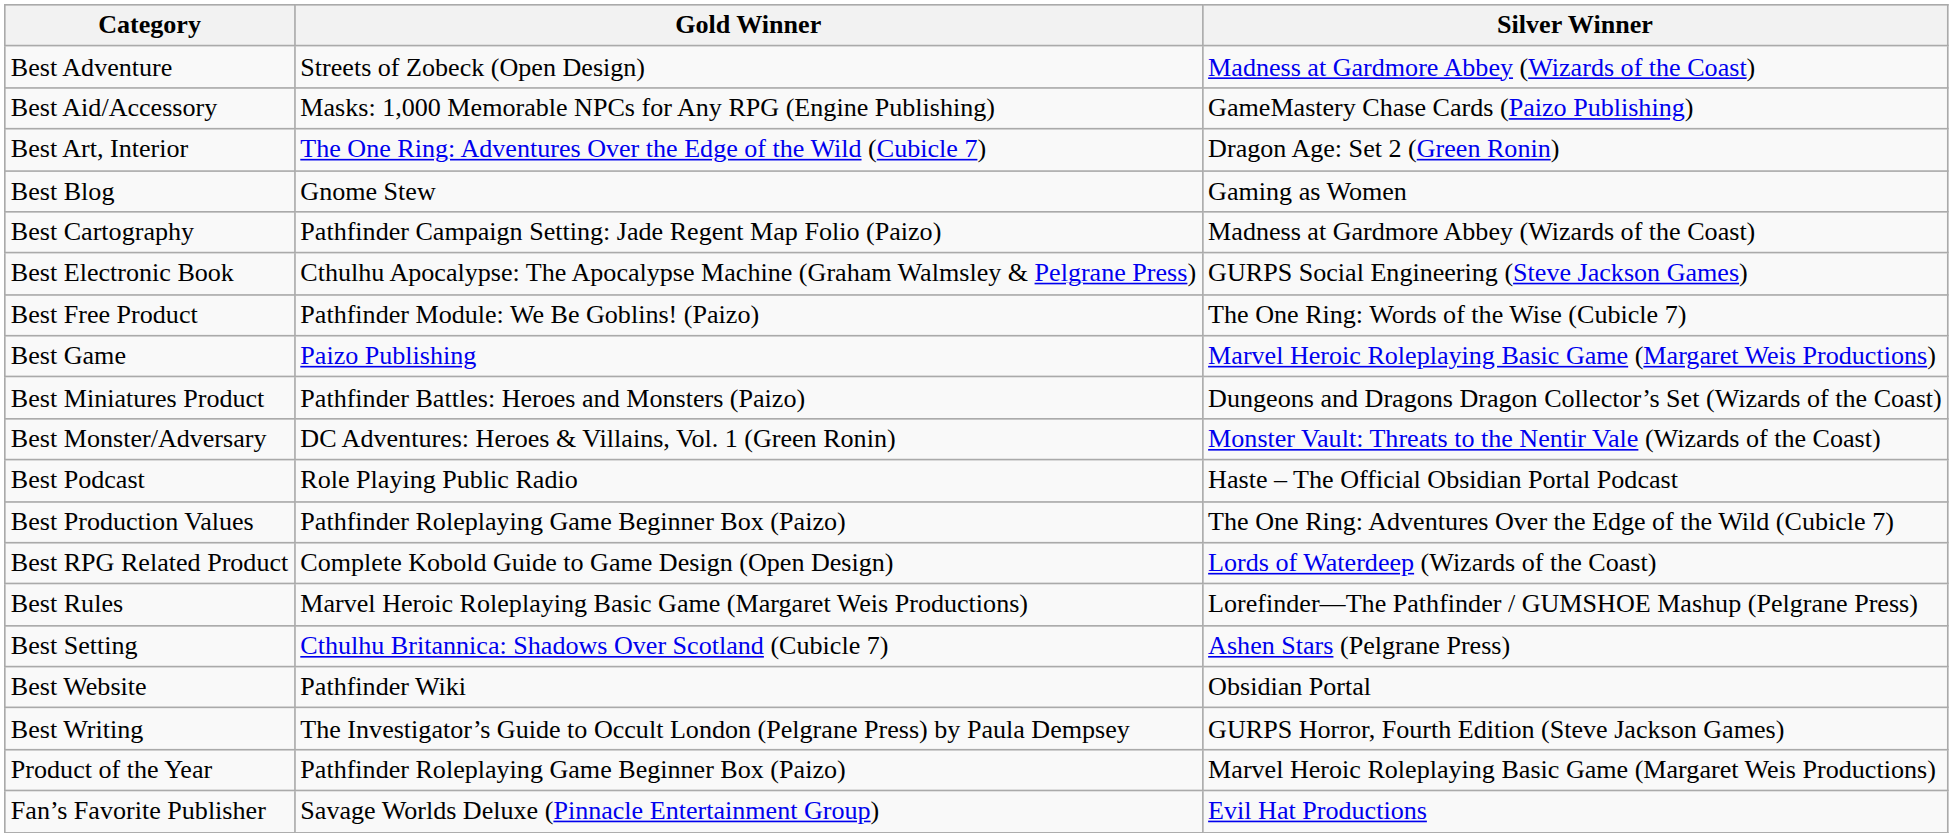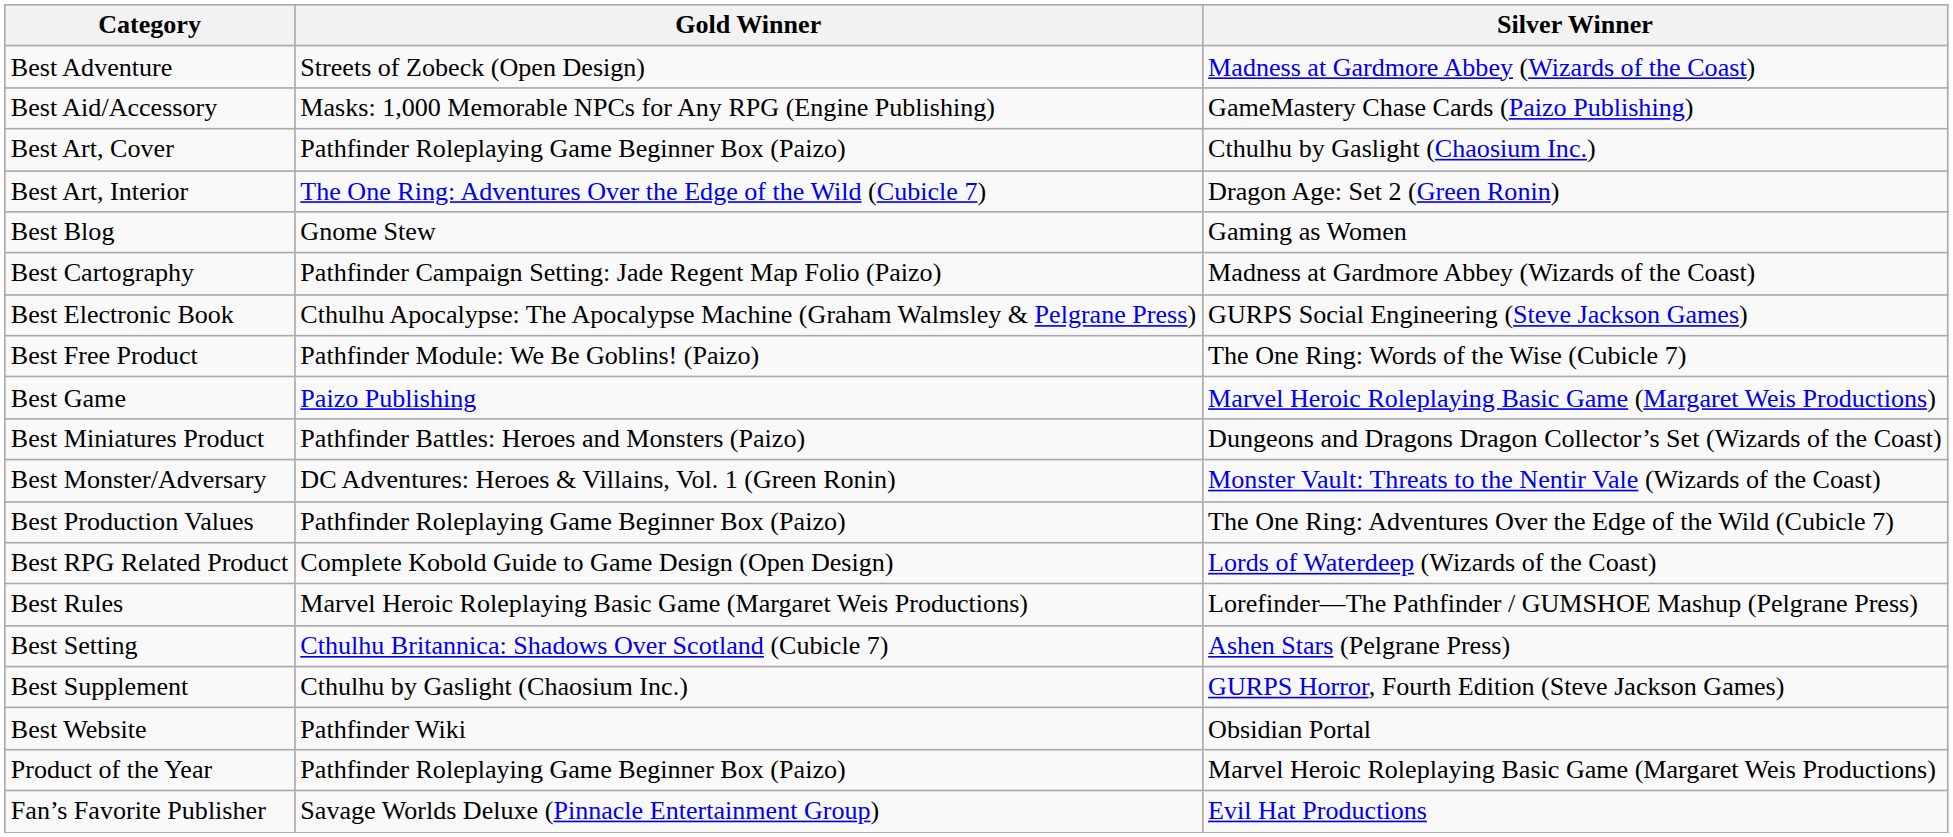+ row: (92, 149)
- row: (78, 480)
+ row: (100, 686)
- row: (77, 728)
